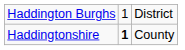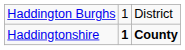(154, 34) normal -> (156, 34) bold
